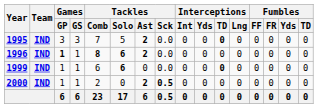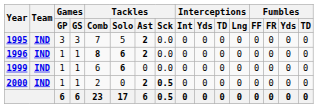(222, 40) bold -> (222, 40) normal
(62, 54) bold -> (62, 54) normal
(222, 68) bold -> (222, 68) normal
